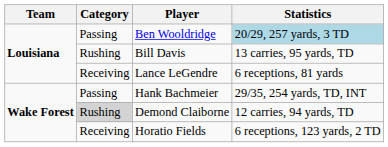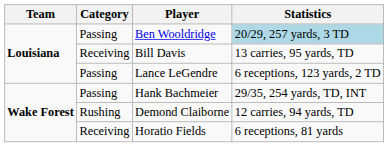(100, 53) Rushing -> (104, 53) Receiving
(104, 73) Receiving -> (98, 73) Passing
(289, 73) 6 receptions, 81 yards -> (308, 73) 6 receptions, 123 yards, 2 TD
(100, 112) lightgrey background -> (100, 112) no background
(308, 131) 6 receptions, 123 yards, 2 TD -> (289, 131) 6 receptions, 81 yards
